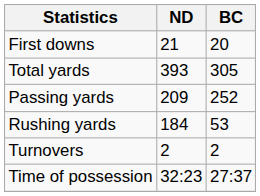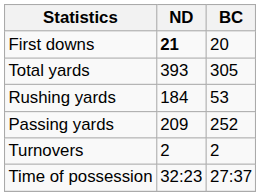(170, 44) normal -> (170, 44) bold
rows swapped: (62, 124) <-> (61, 97)
